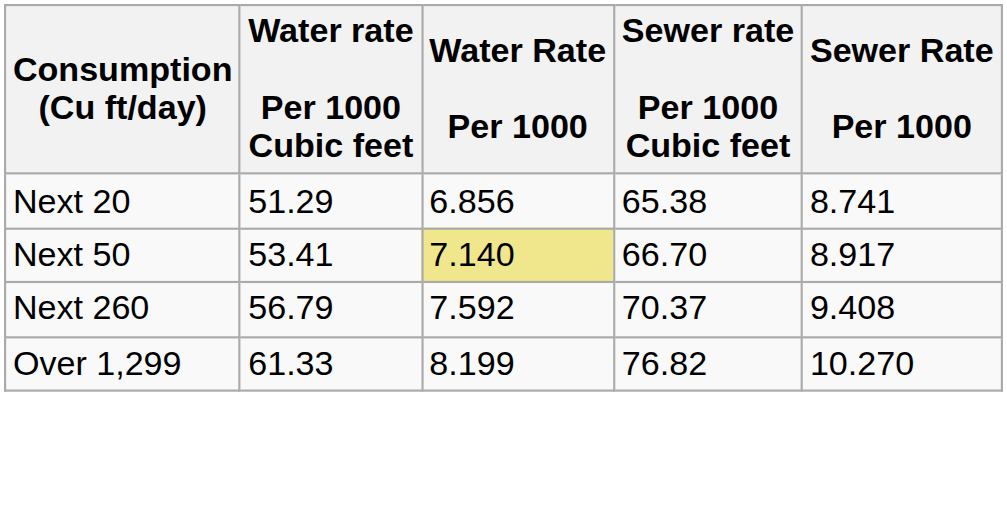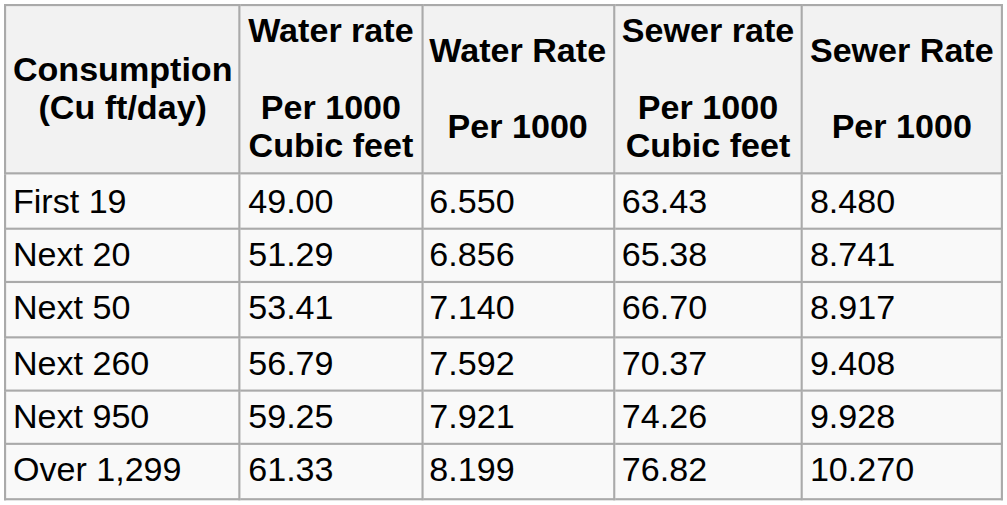+ row: (70, 200)
(472, 254) khaki background -> (472, 308) no background
+ row: (81, 416)
